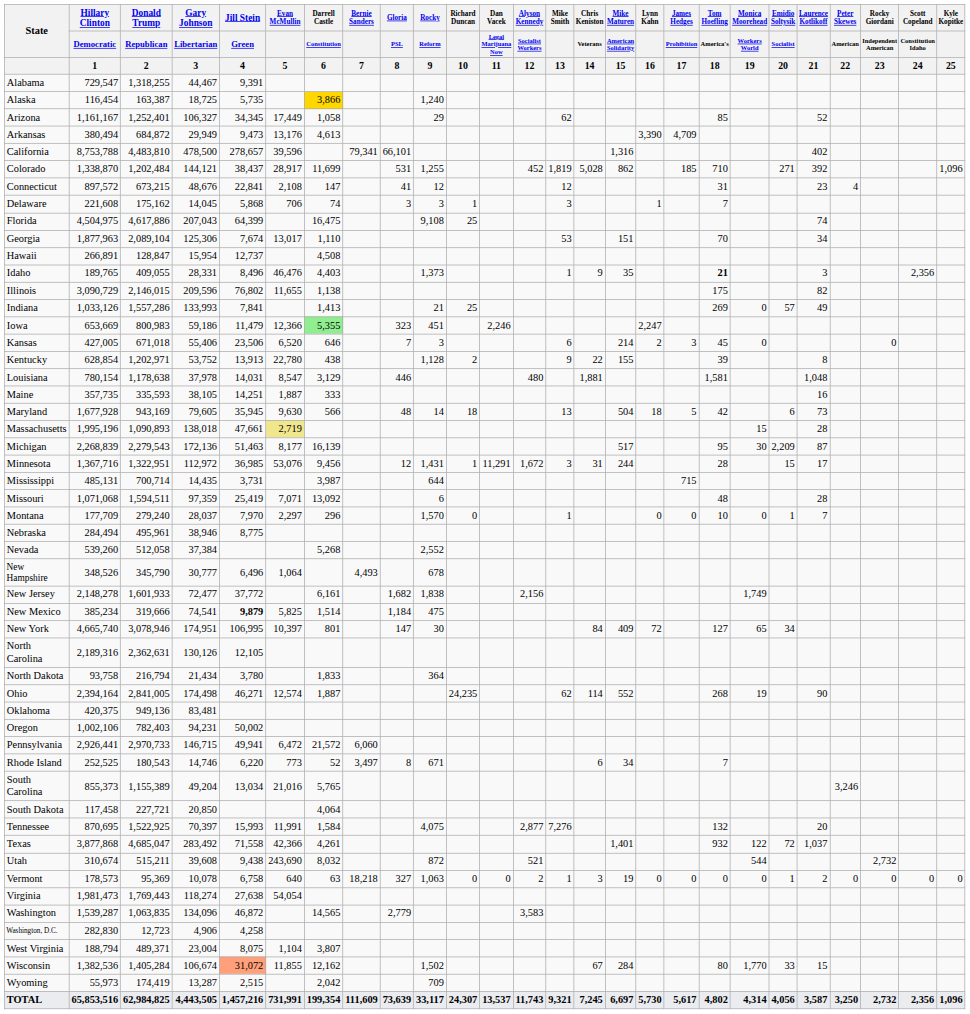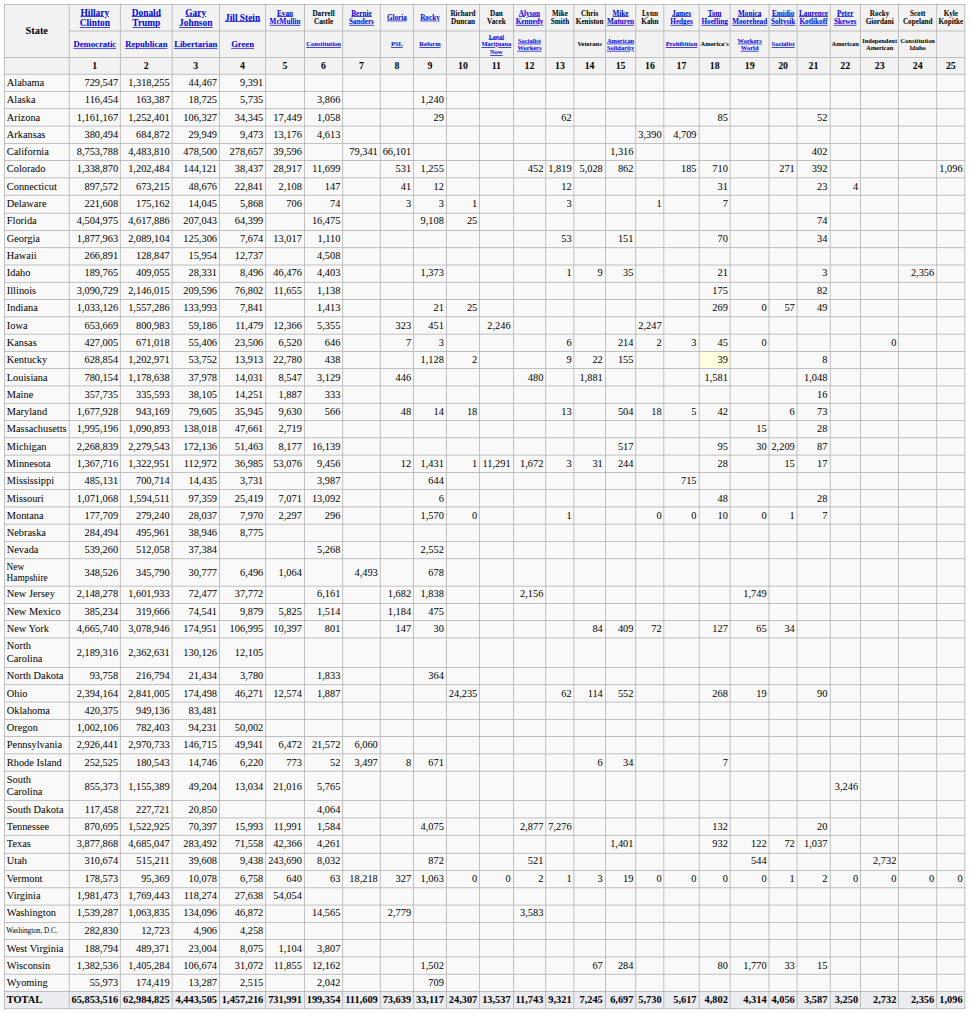(329, 100) gold background -> (329, 100) no background
(723, 273) bold -> (723, 273) normal
(329, 325) lightgreen background -> (329, 325) no background
(723, 360) no background -> (723, 360) lightyellow background
(290, 429) khaki background -> (290, 429) no background
(252, 612) bold -> (252, 612) normal
(249, 965) lightsalmon background -> (249, 965) no background
